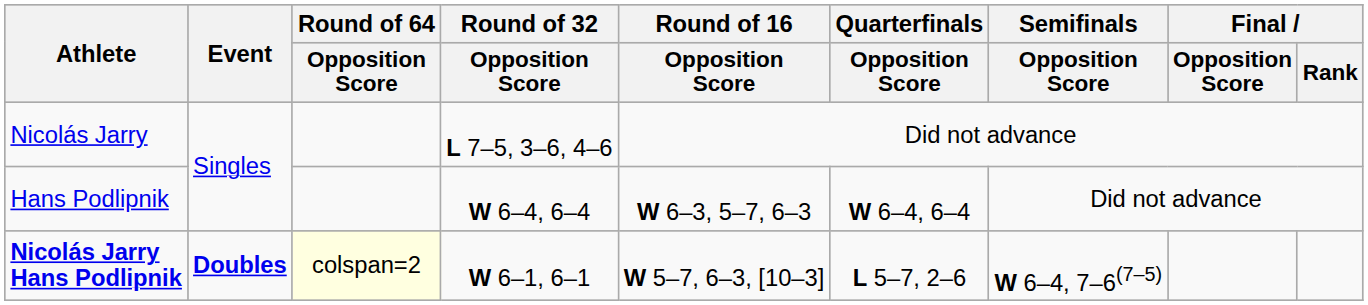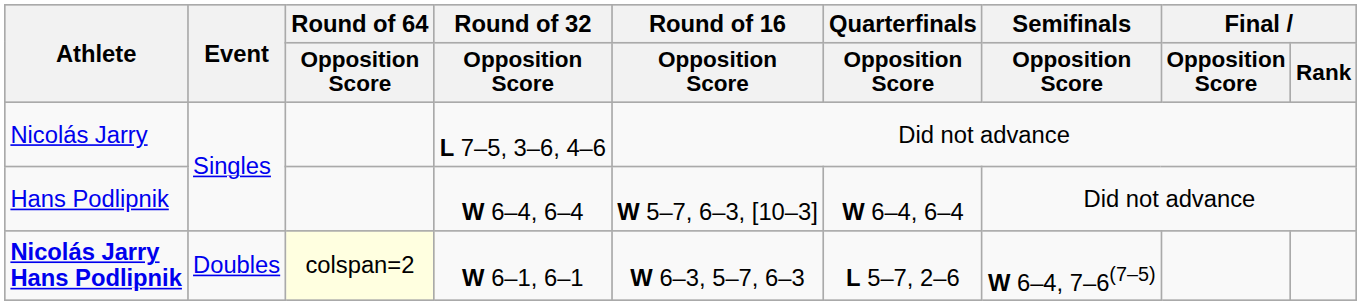(724, 212) W 6–3, 5–7, 6–3 -> (717, 212) W 5–7, 6–3, [10–3]
(240, 266) bold -> (237, 266) normal
(724, 279) W 5–7, 6–3, [10–3] -> (717, 279) W 6–3, 5–7, 6–3
